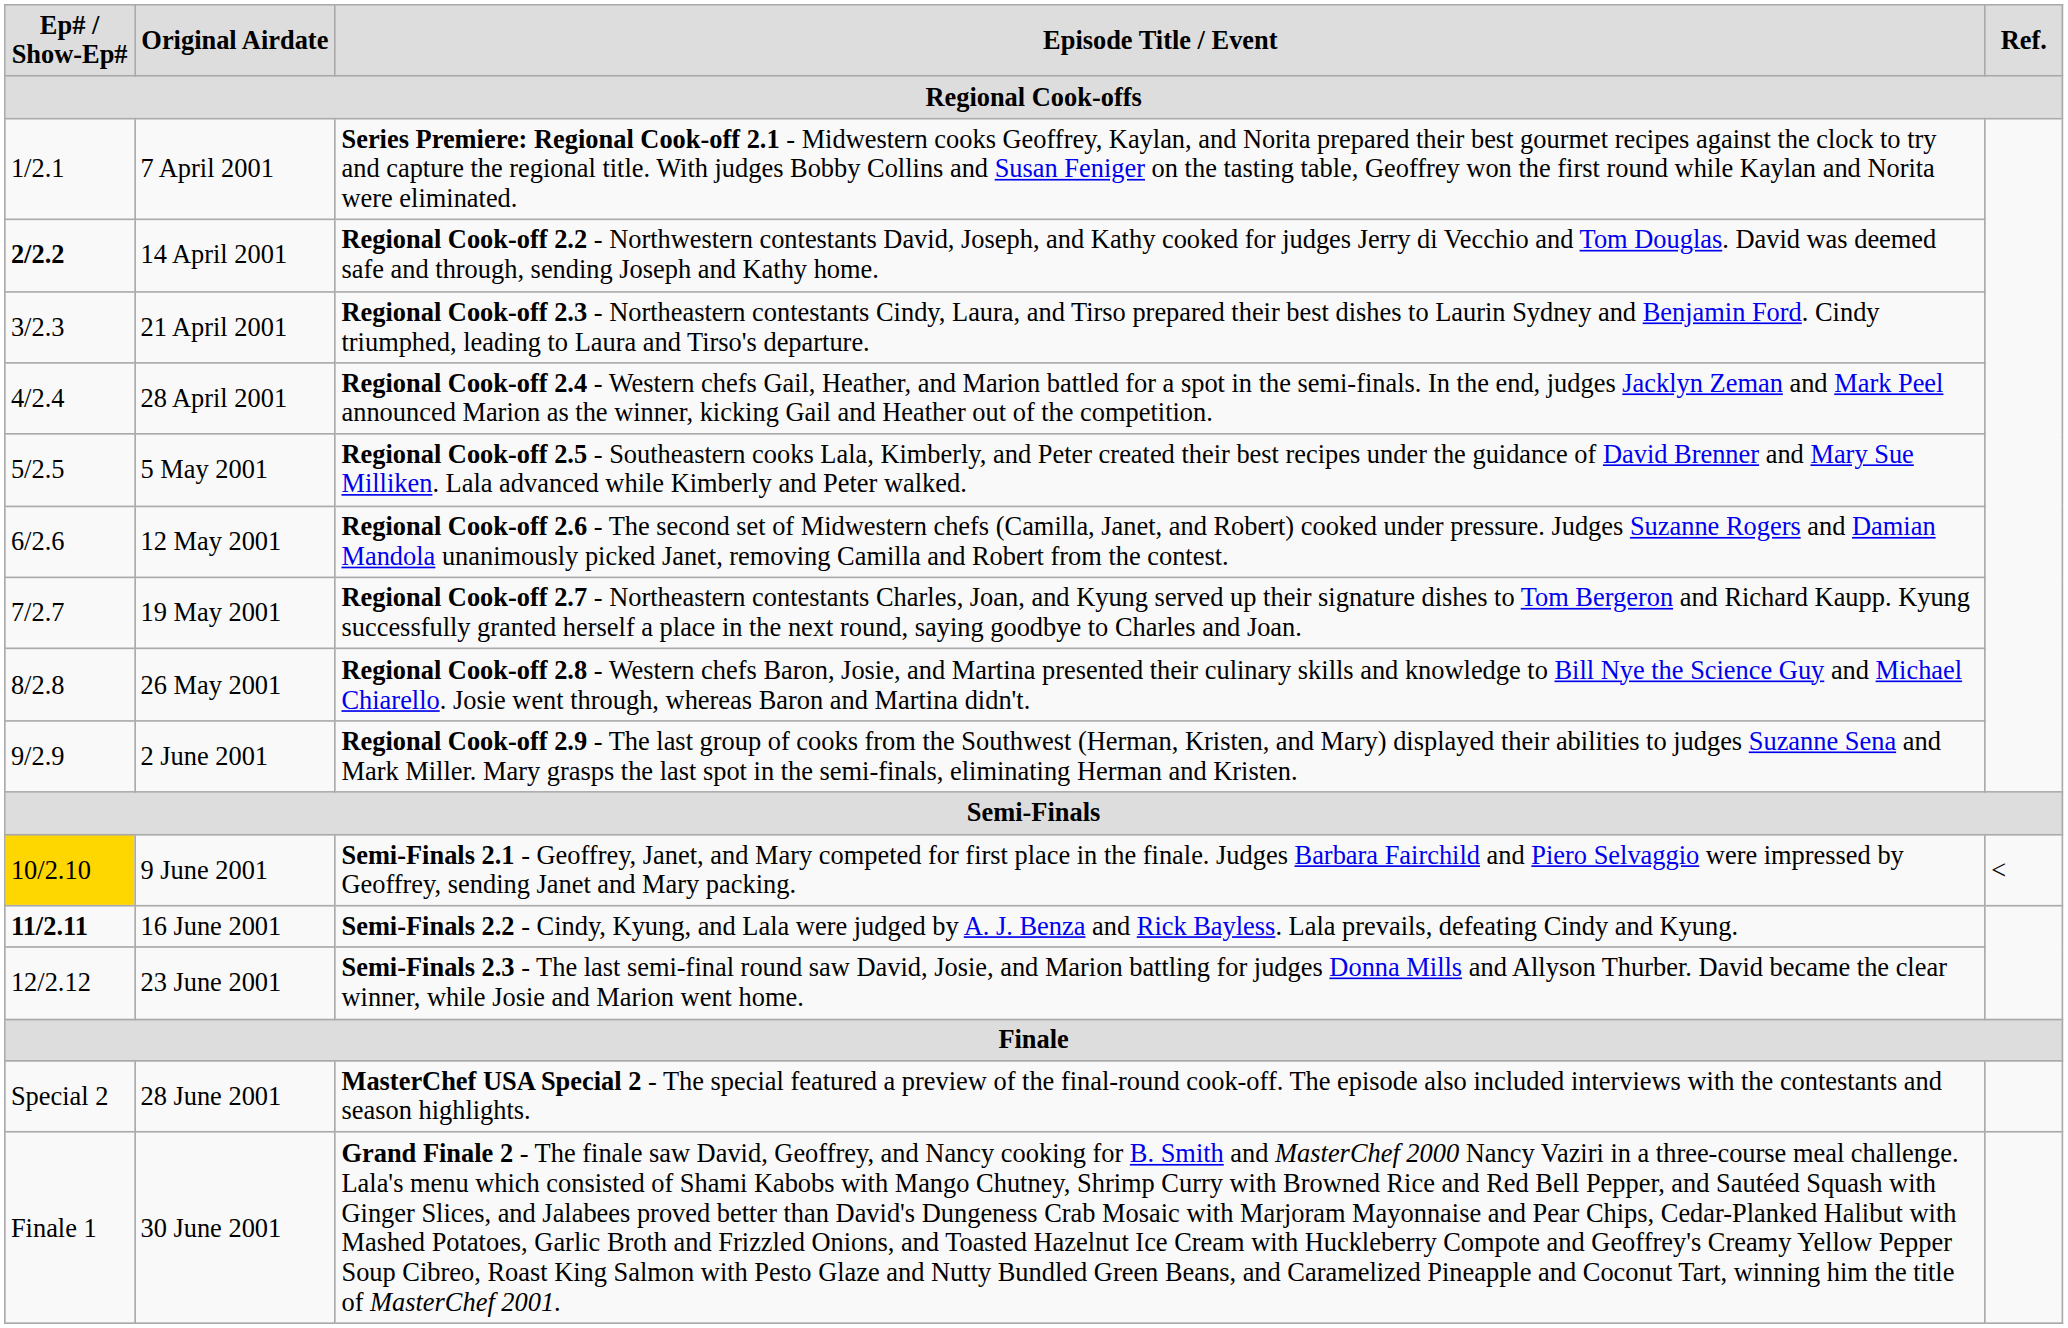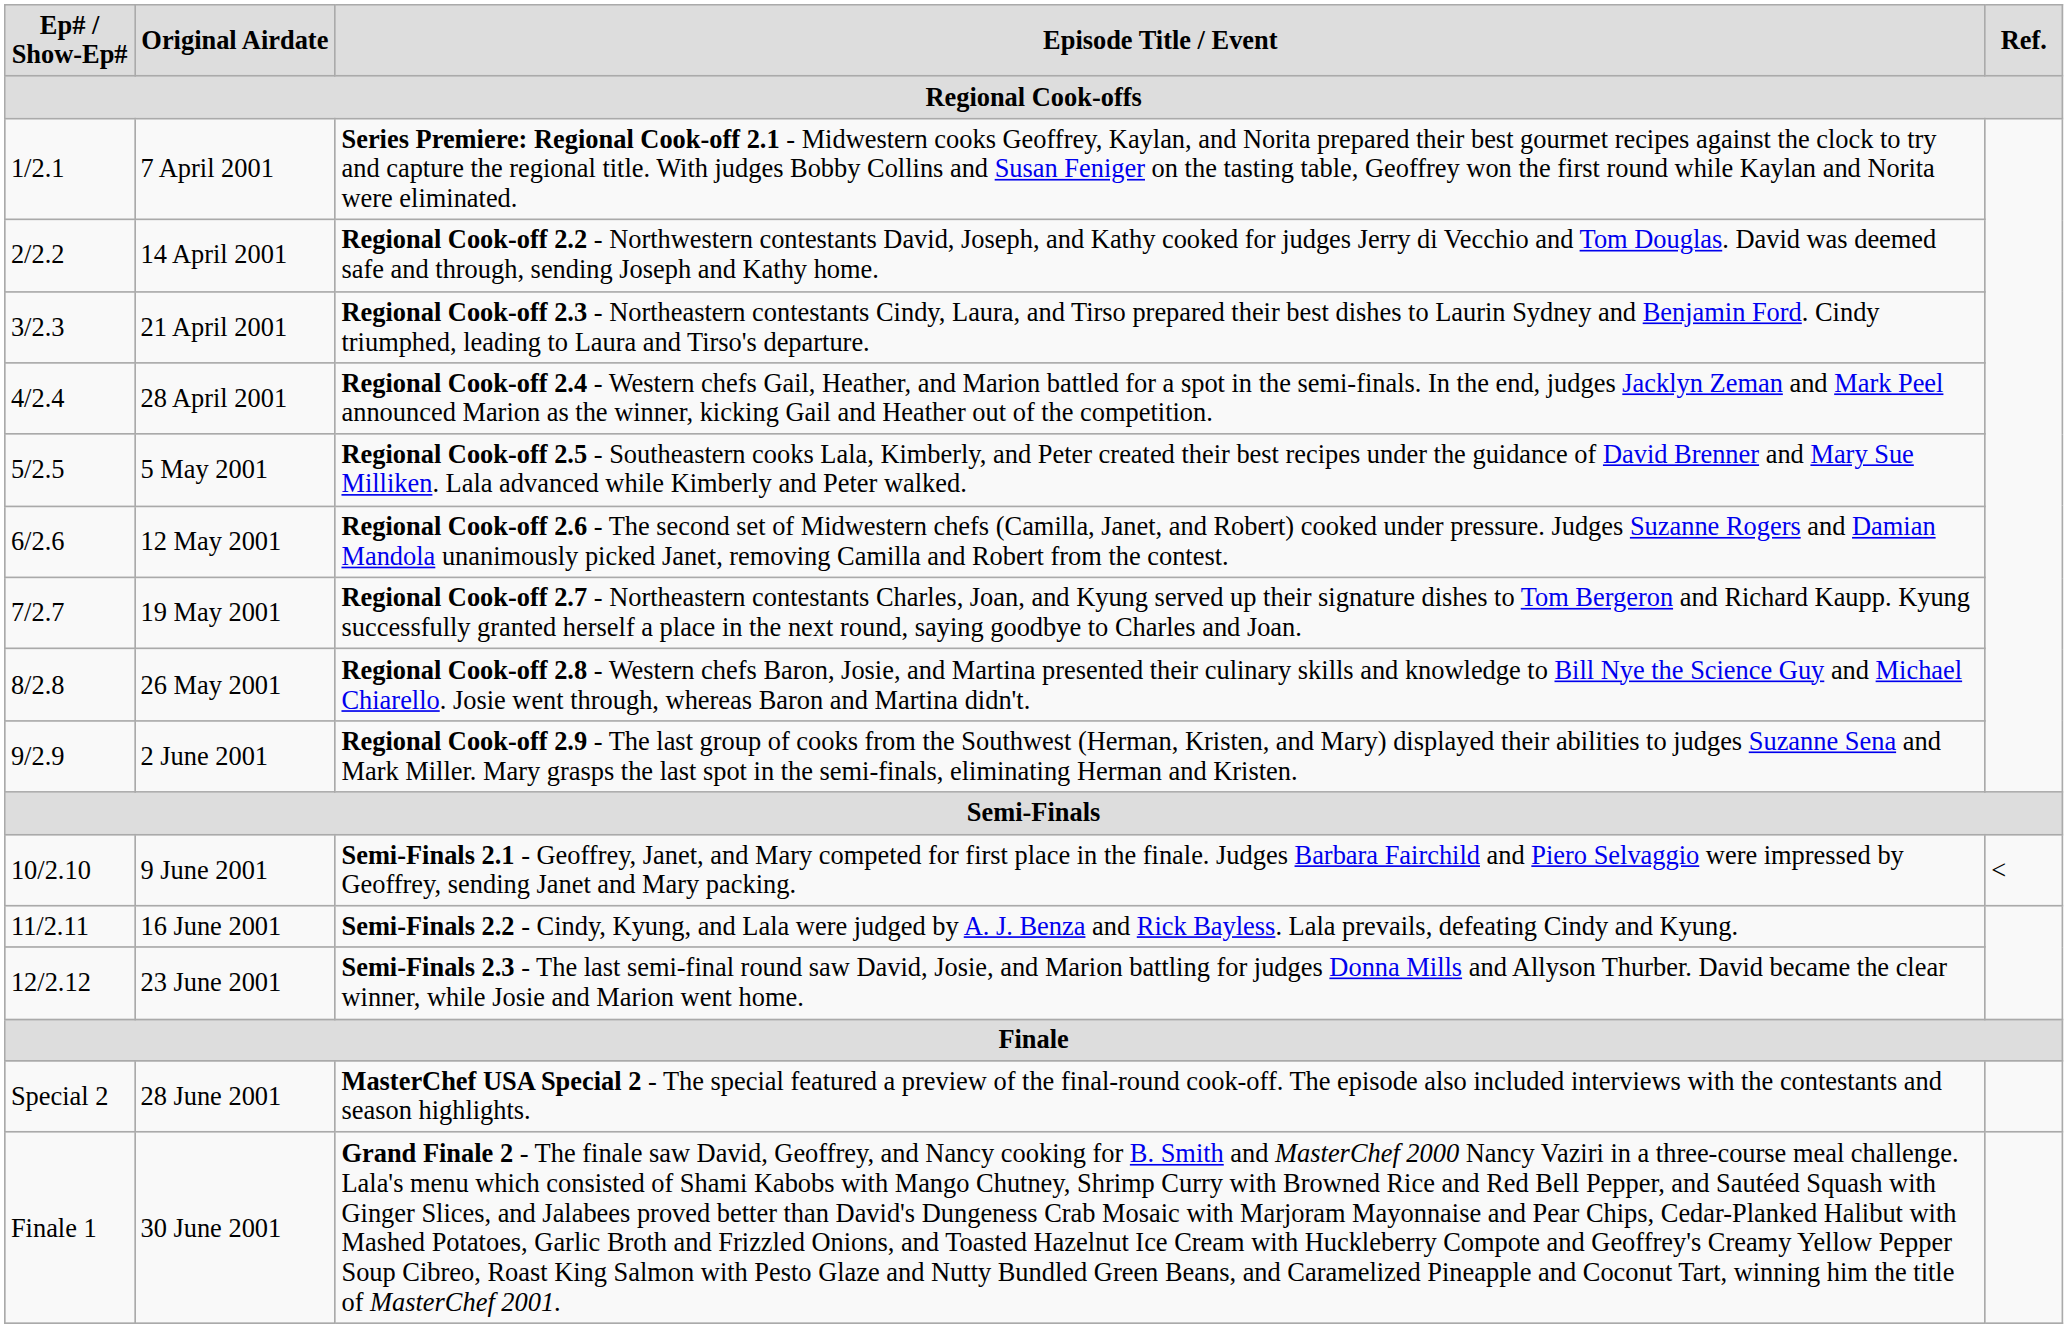(38, 254) bold -> (38, 254) normal
(51, 869) gold background -> (51, 869) no background
(49, 926) bold -> (50, 926) normal
